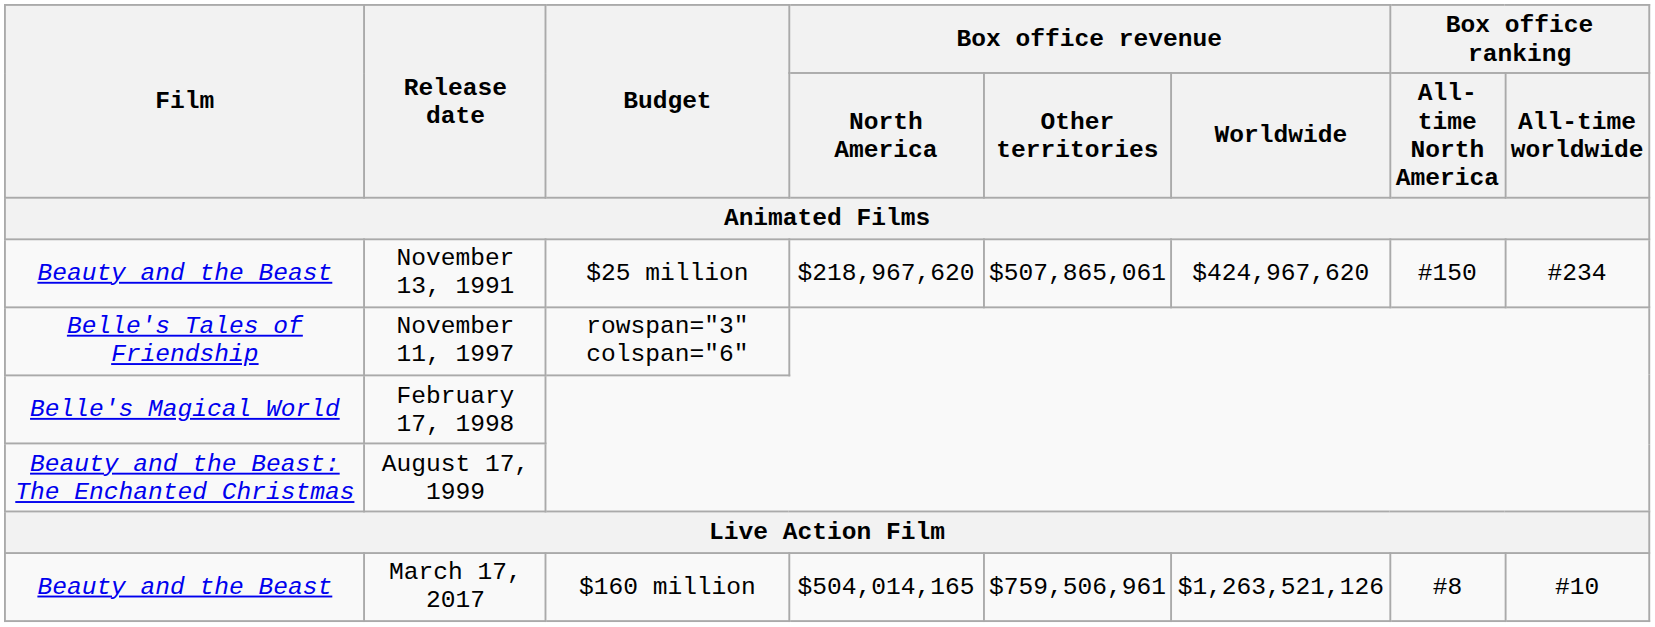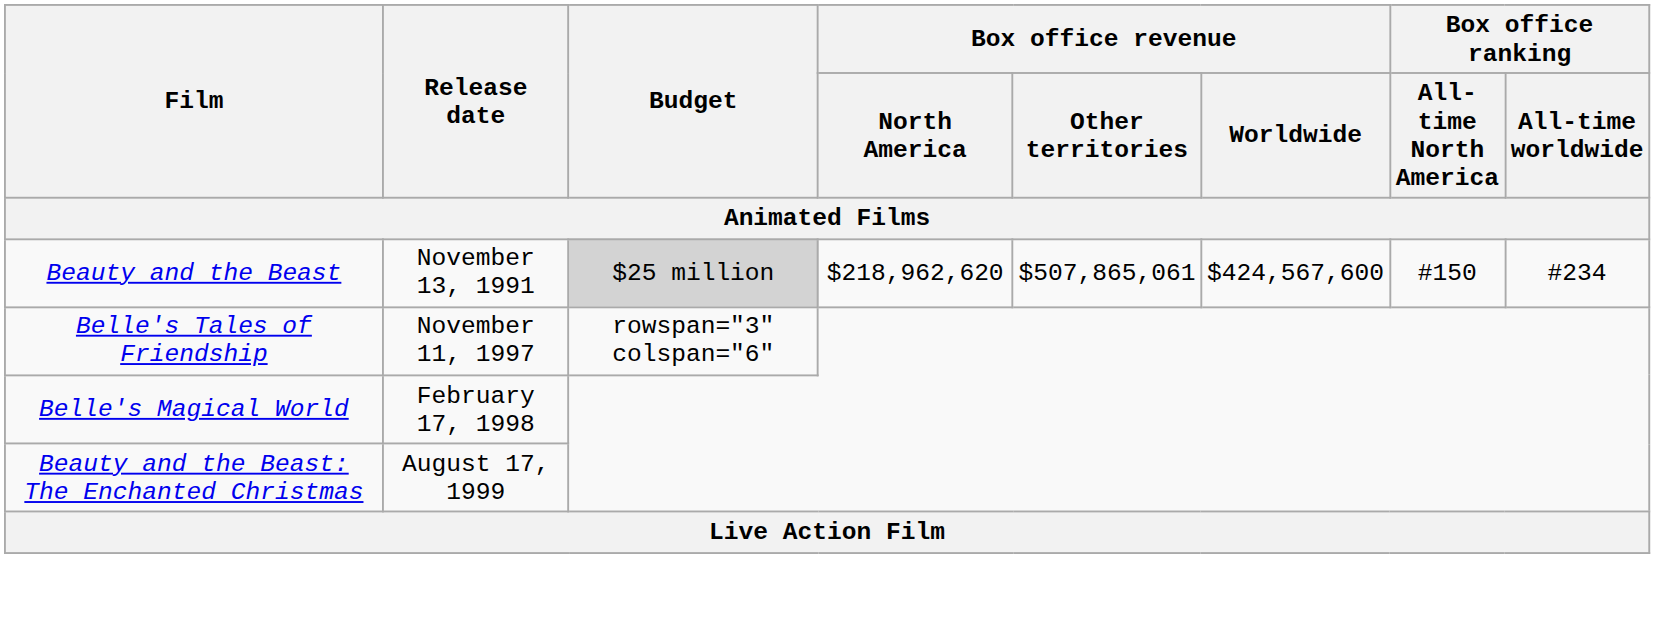(667, 273) no background -> (693, 273) lightgrey background
(886, 273) $218,967,620 -> (915, 273) $218,962,620
(1281, 273) $424,967,620 -> (1296, 273) $424,567,600
- row: (455, 586)
